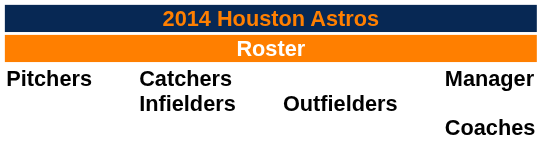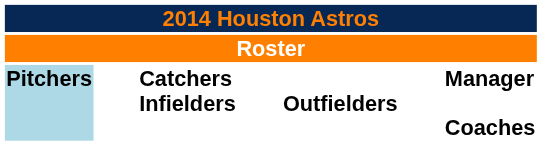(49, 79) no background -> (49, 79) lightblue background
